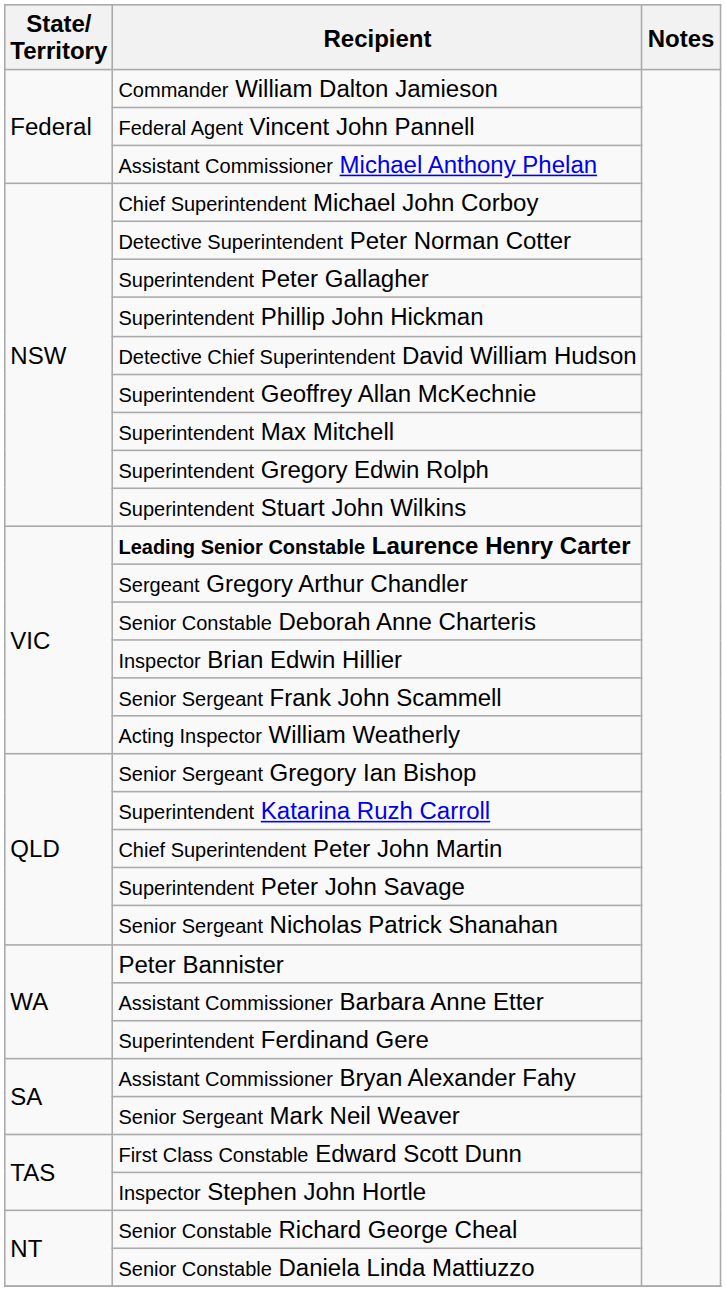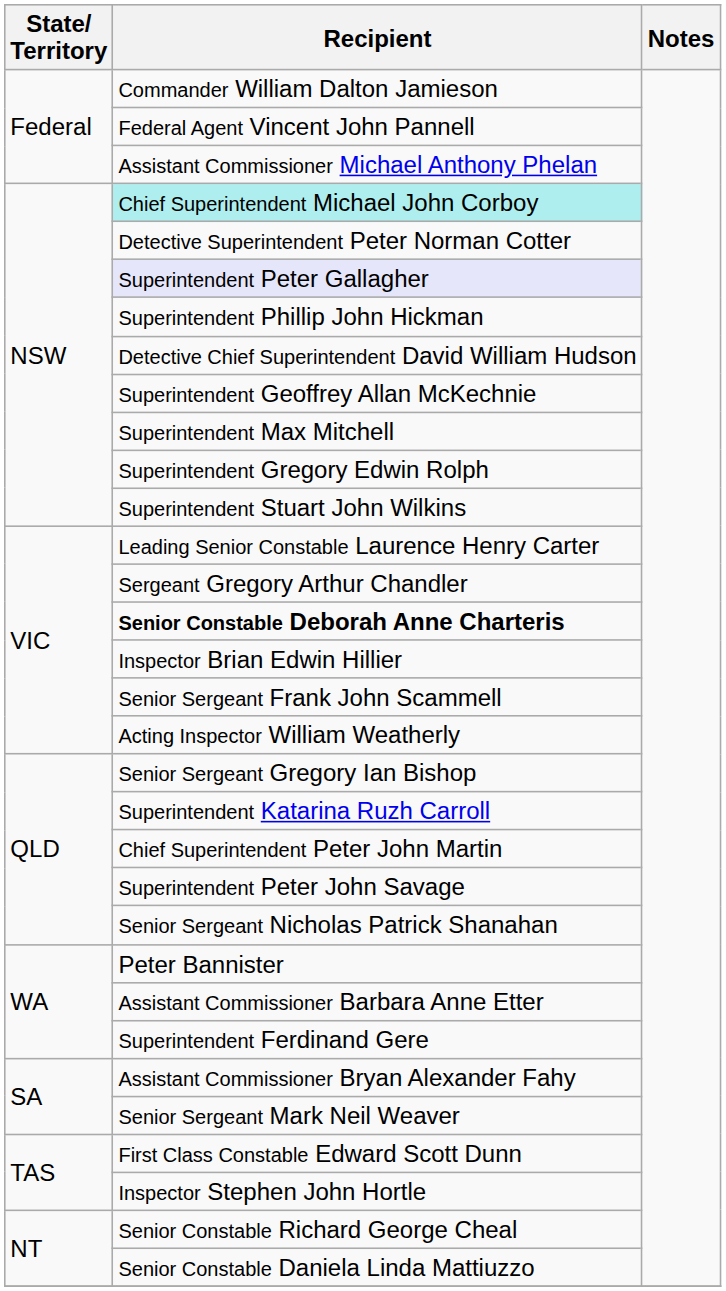(328, 203) no background -> (328, 203) paleturquoise background
(274, 279) no background -> (274, 279) lavender background
(374, 545) bold -> (359, 545) normal
(327, 621) normal -> (342, 621) bold
